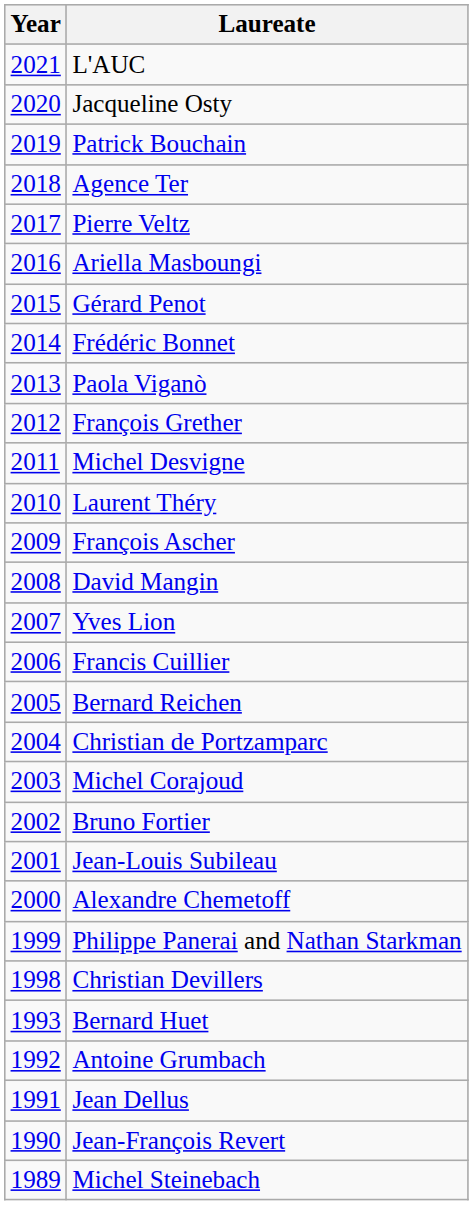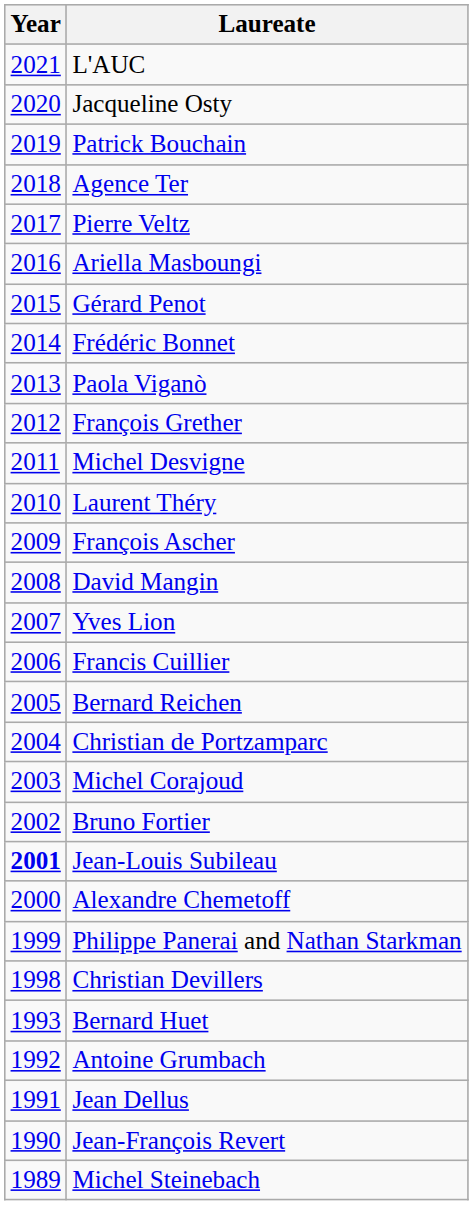(36, 861) normal -> (36, 861) bold
